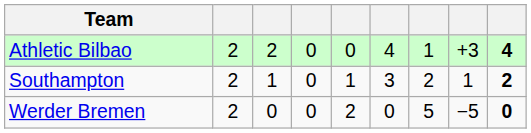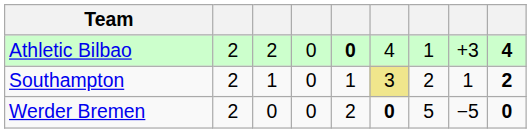(350, 50) normal -> (350, 50) bold
(389, 81) no background -> (389, 81) khaki background
(389, 111) normal -> (389, 111) bold
